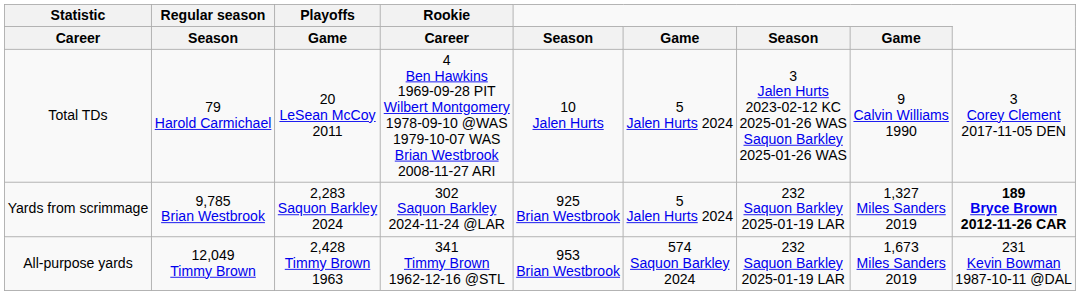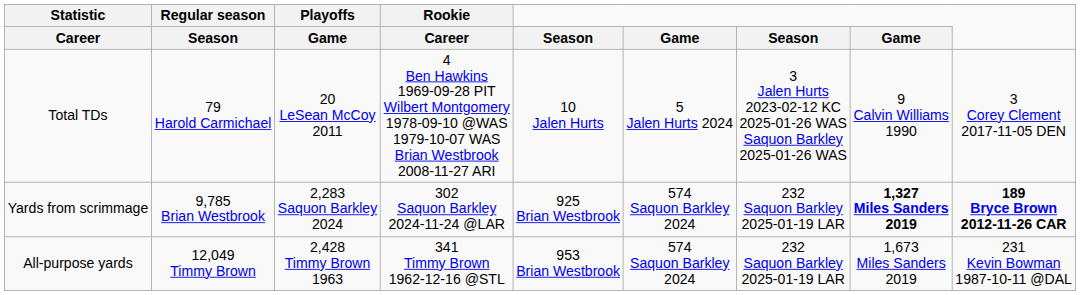(680, 209) 5 Jalen Hurts 2024 -> (680, 209) 574 Saquon Barkley 2024
(901, 209) normal -> (901, 209) bold
